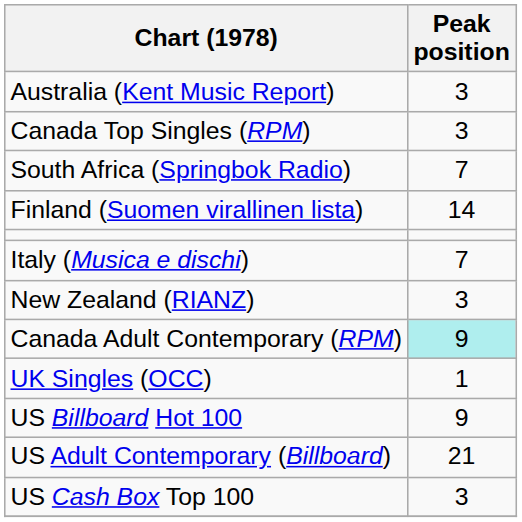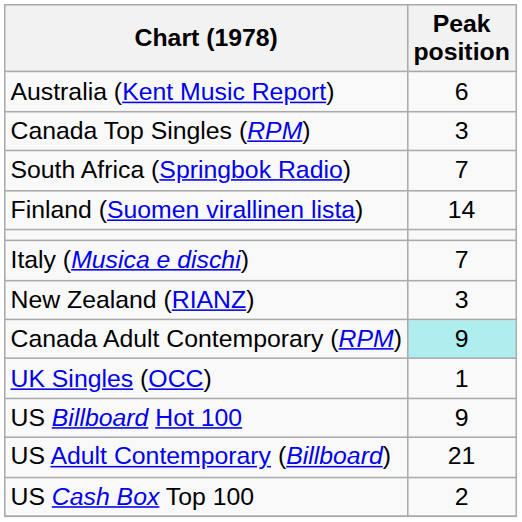(462, 91) 3 -> (462, 91) 6
(462, 496) 3 -> (462, 496) 2
